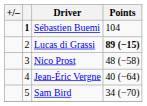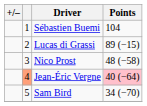(27, 28) bold -> (27, 28) normal
(123, 44) bold -> (122, 44) normal
(27, 76) no background -> (27, 76) lightsalmon background
(122, 76) no background -> (122, 76) pink background
